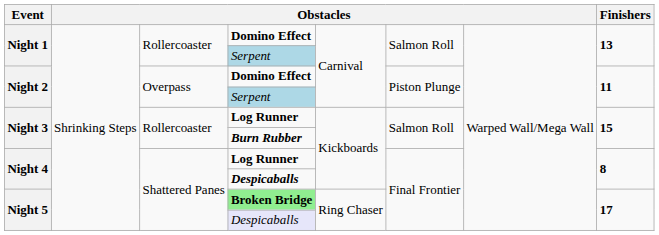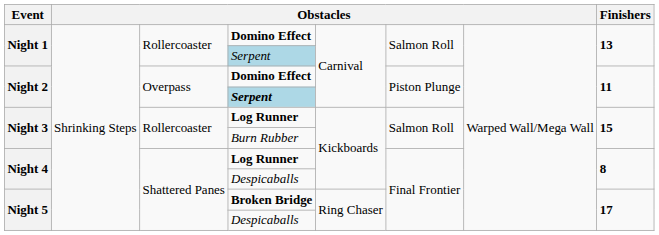(251, 96) normal -> (251, 96) bold
(266, 138) bold -> (265, 138) normal
(265, 179) bold -> (265, 179) normal
(272, 199) lightgreen background -> (272, 199) no background
(265, 220) lavender background -> (265, 220) no background
